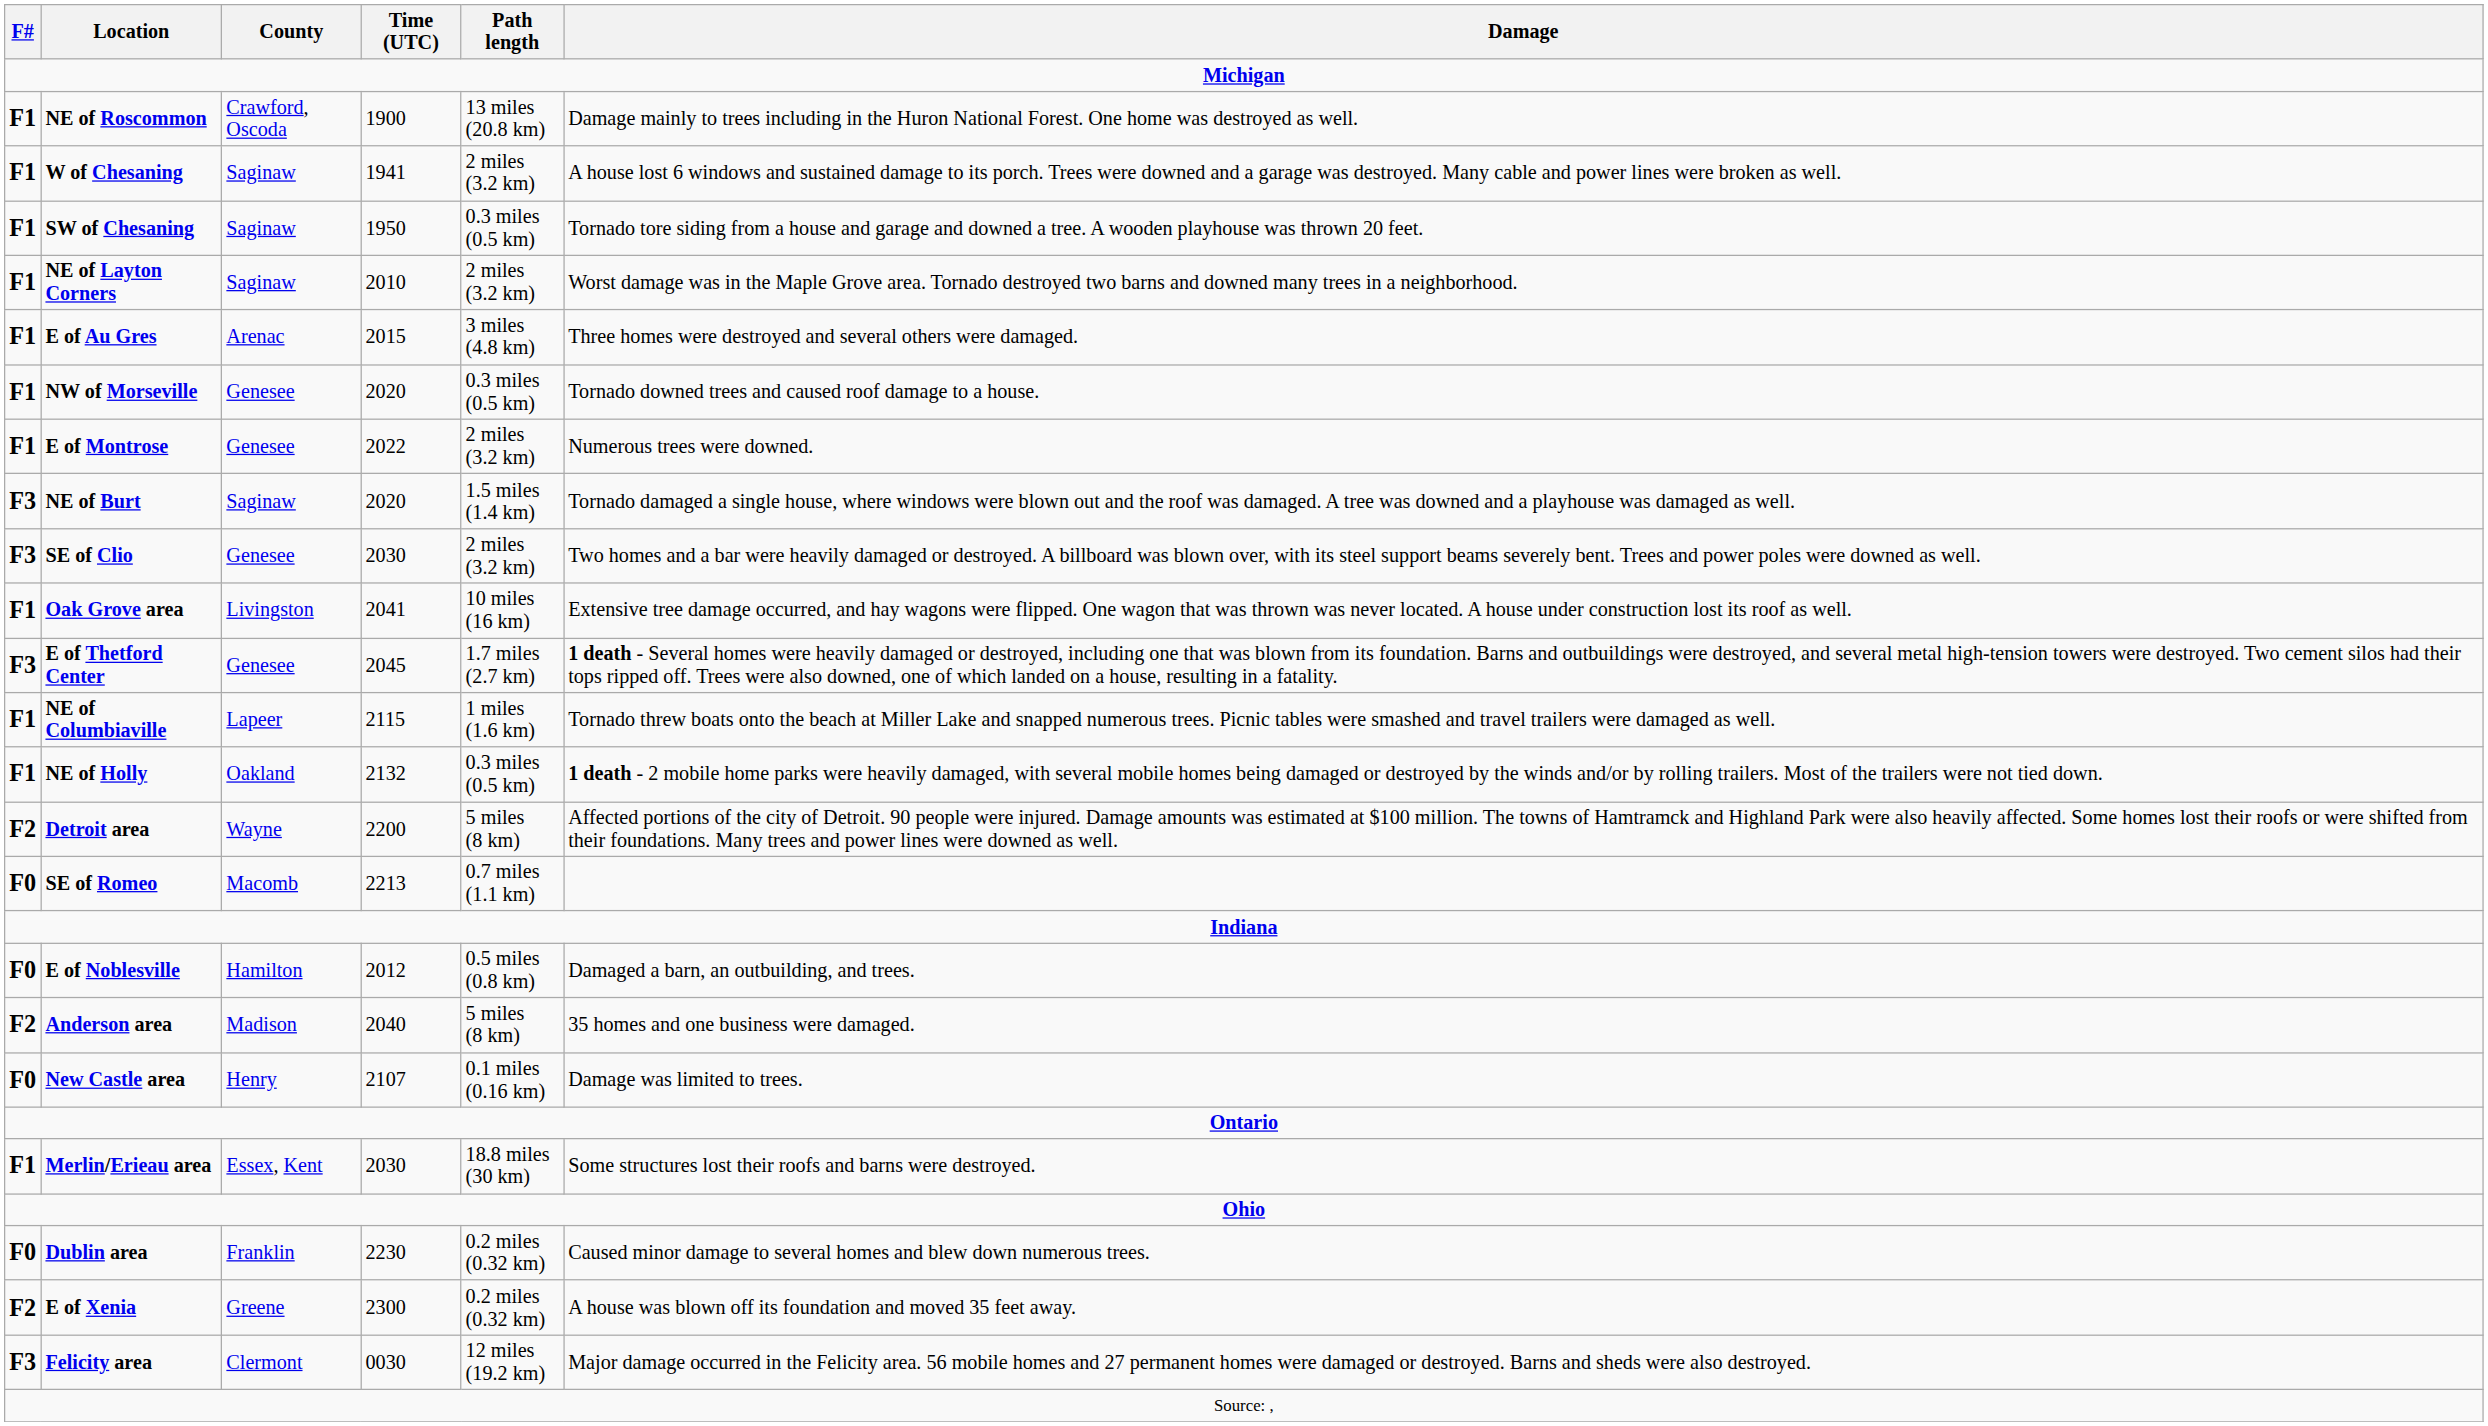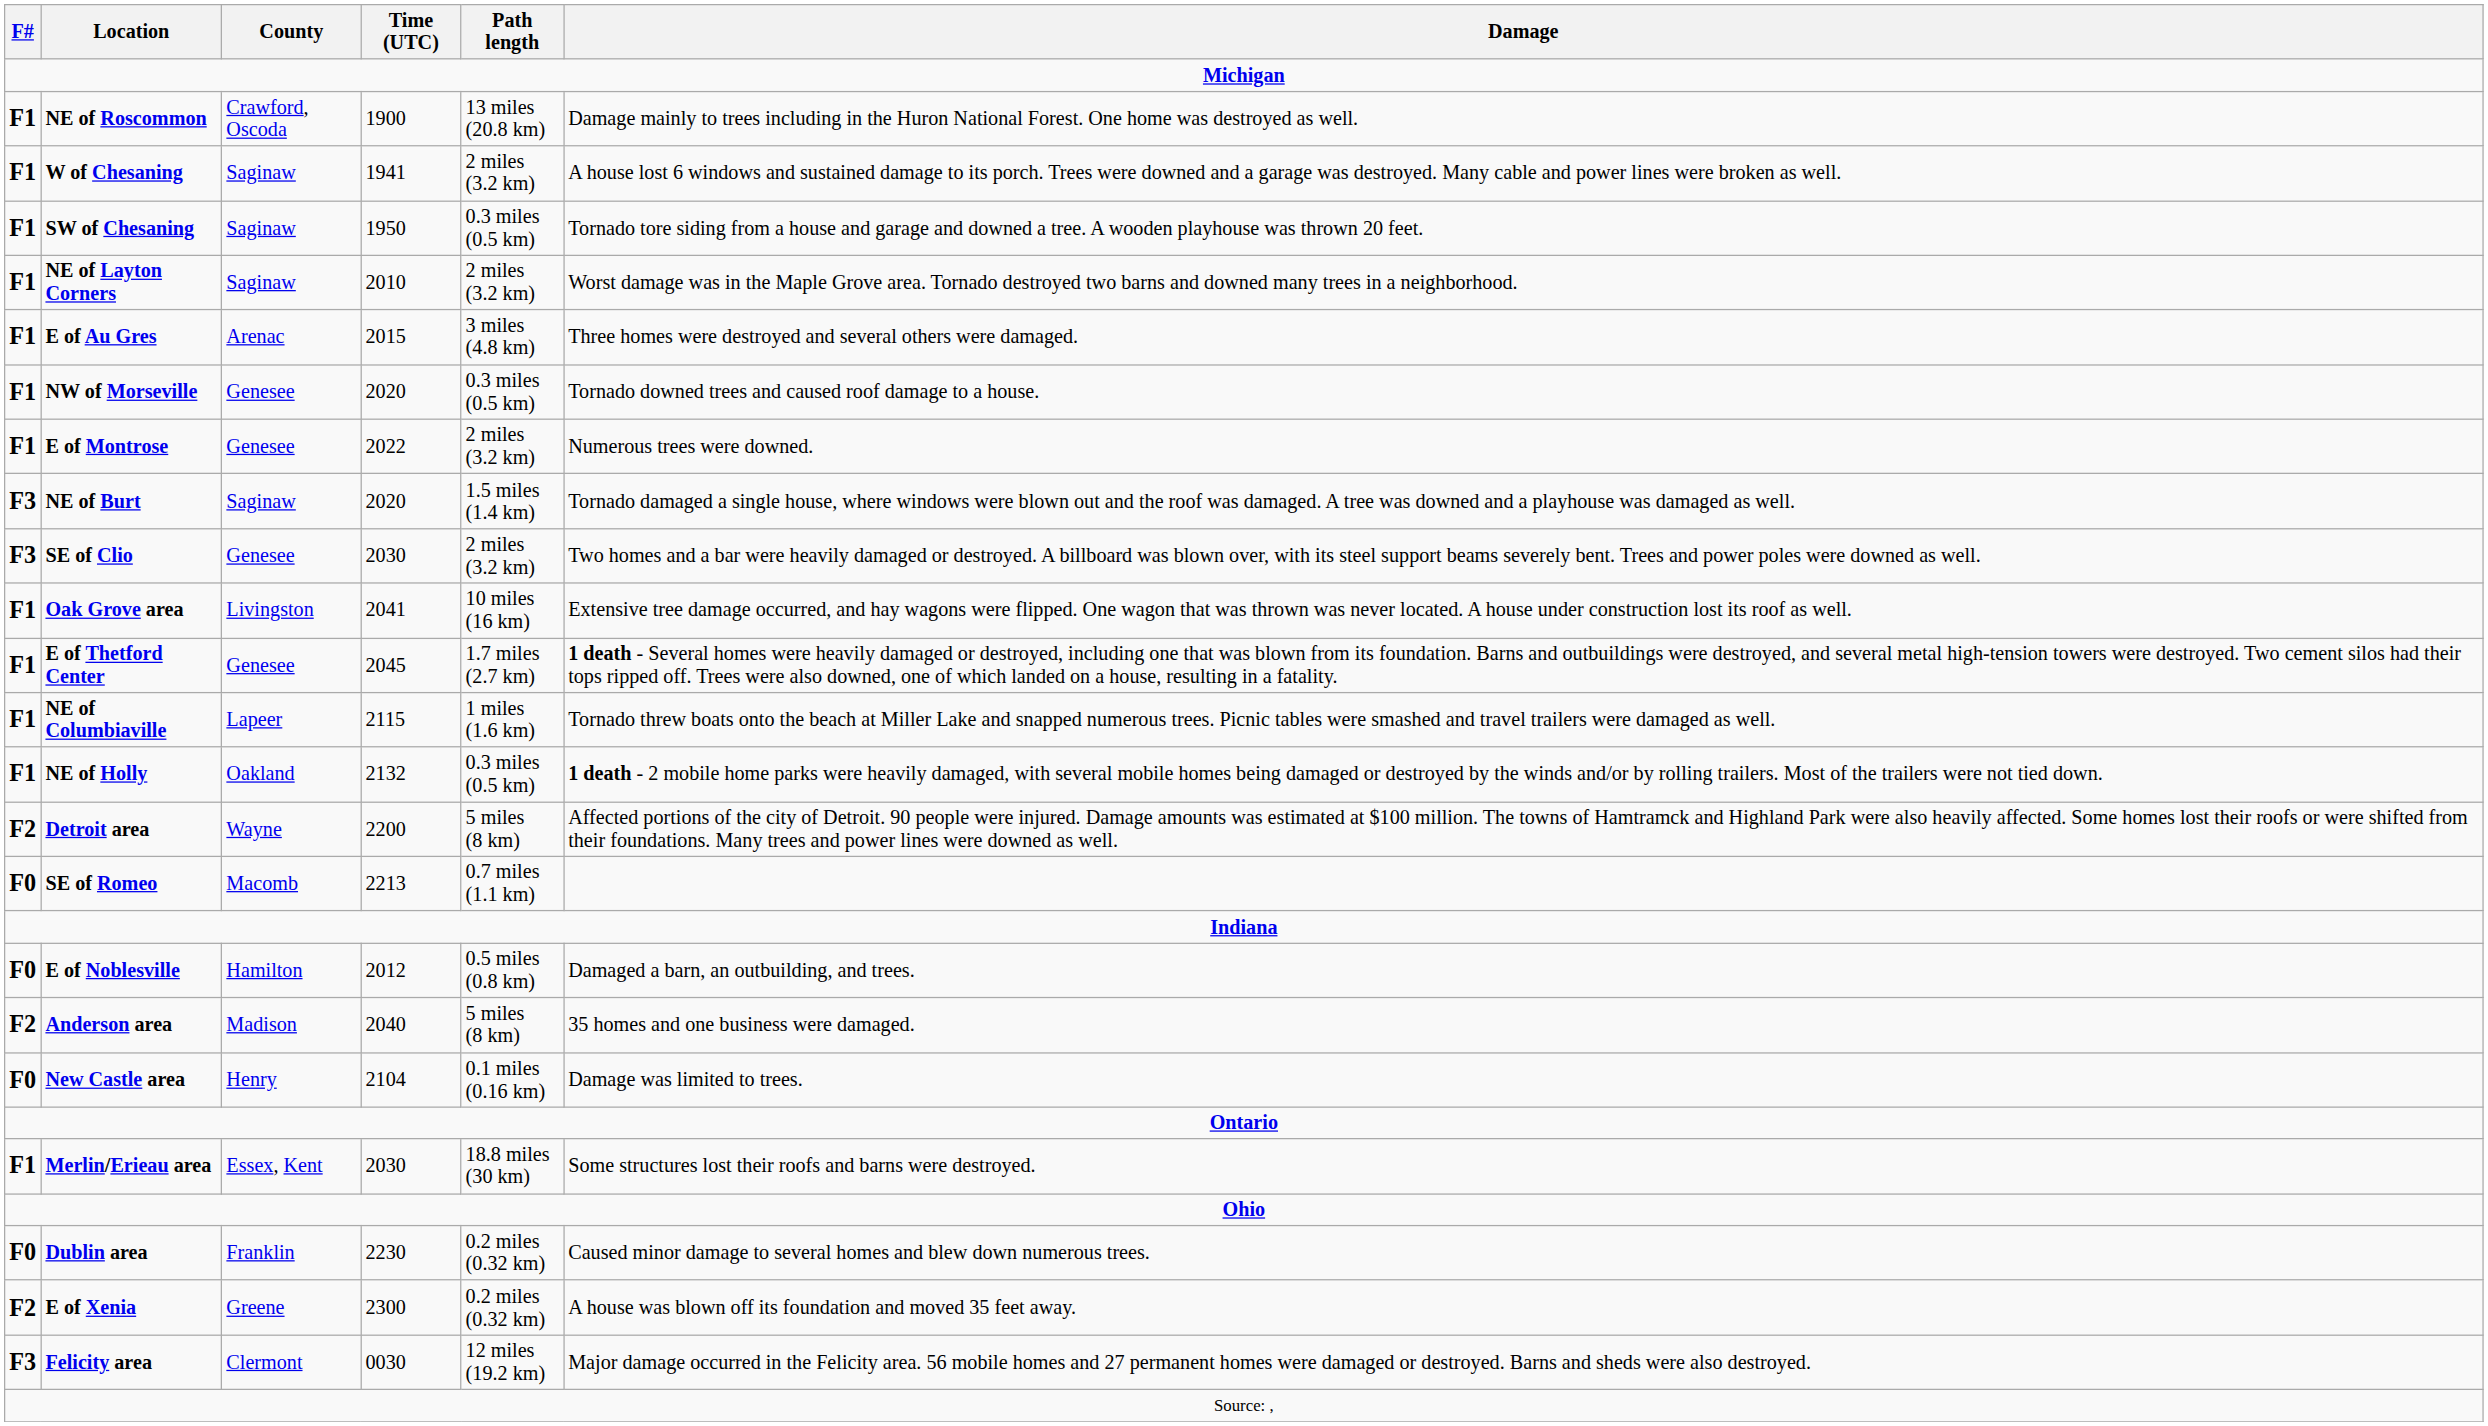(23, 664) F3 -> (23, 664) F1
(386, 1079) 2107 -> (386, 1079) 2104
